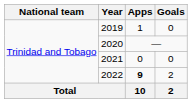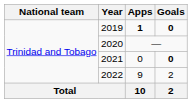(140, 28) normal -> (140, 28) bold
(171, 28) normal -> (171, 28) bold
(171, 59) normal -> (171, 59) bold
(140, 75) bold -> (140, 75) normal
